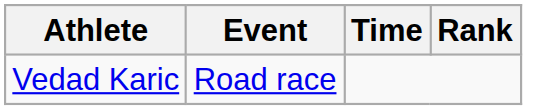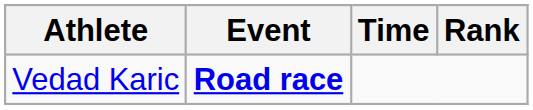(265, 79) normal -> (269, 79) bold
